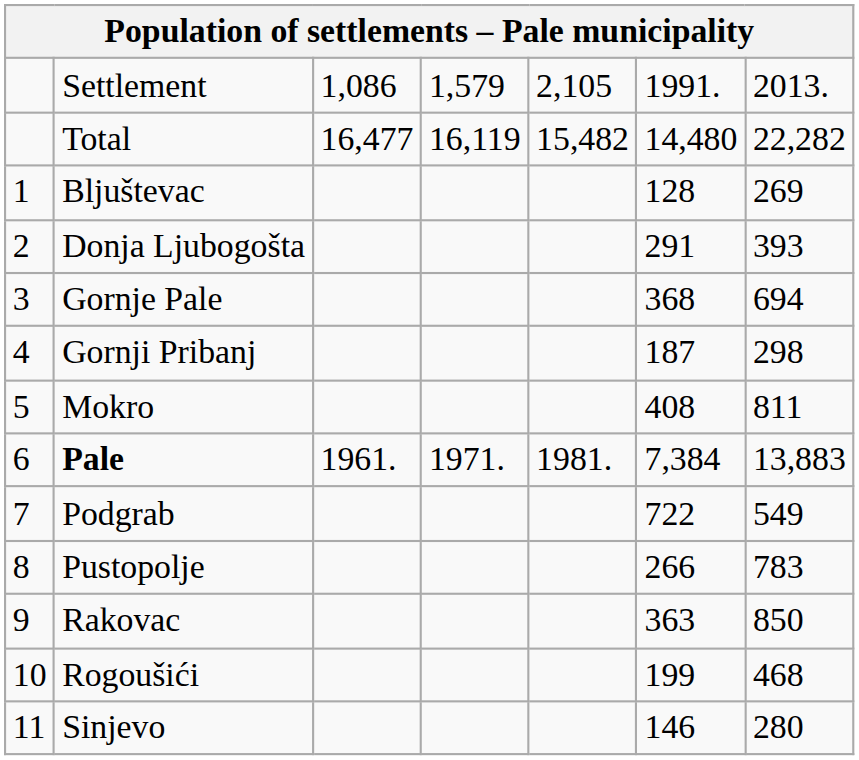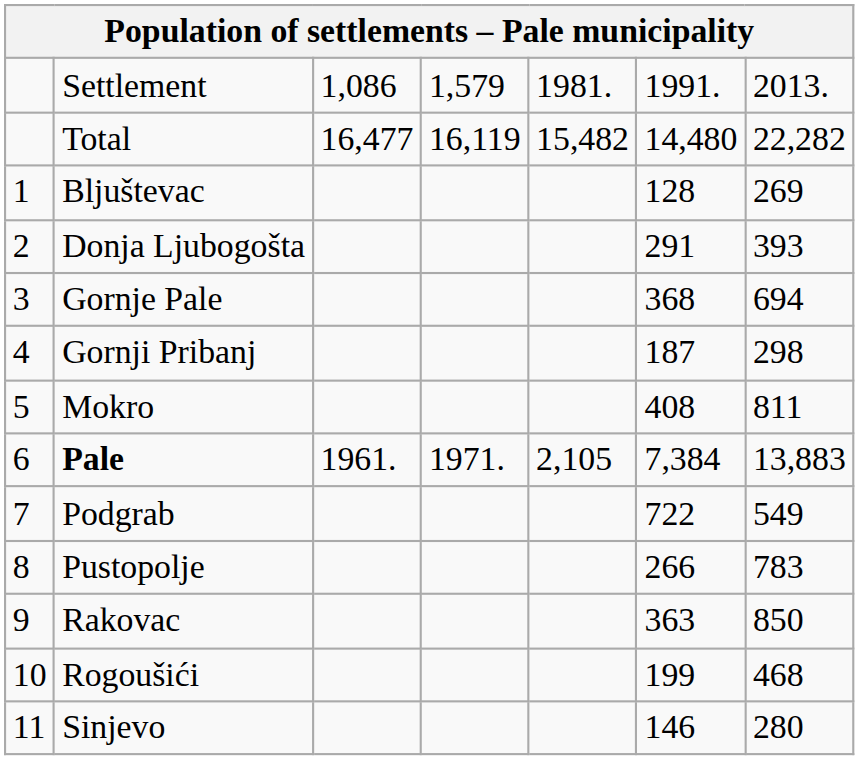(574, 84) 2,105 -> (574, 84) 1981.
(574, 459) 1981. -> (574, 459) 2,105
